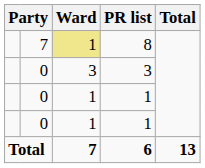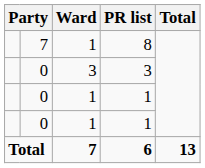(92, 44) khaki background -> (92, 44) no background
